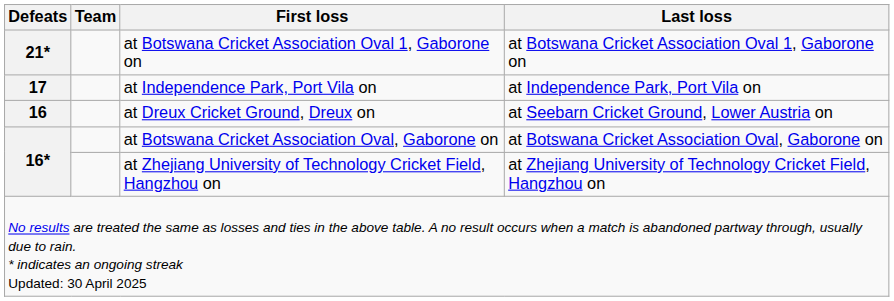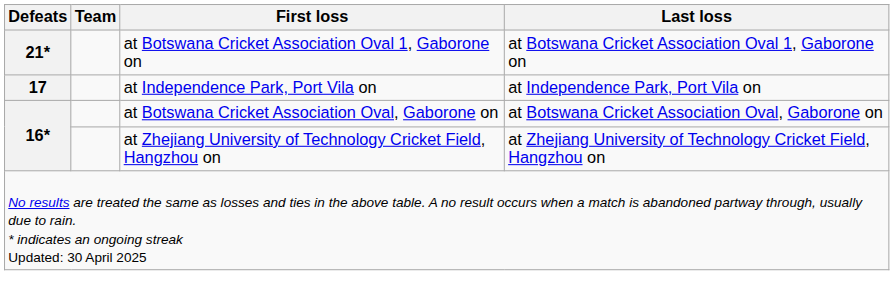- row: (249, 113)
